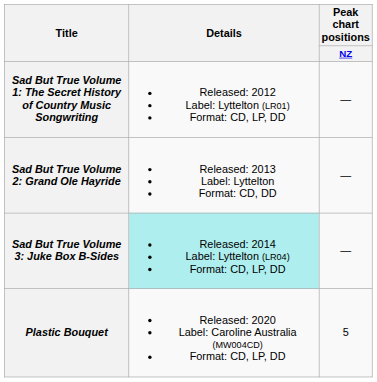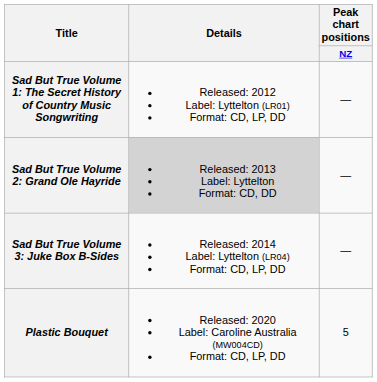(224, 181) no background -> (224, 181) lightgrey background
(224, 257) paleturquoise background -> (224, 257) no background
